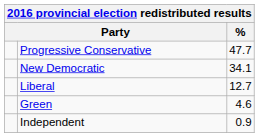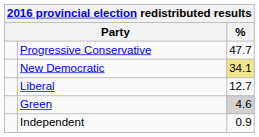(240, 68) no background -> (240, 68) khaki background
(244, 104) no background -> (244, 104) lightgrey background
